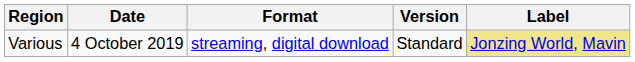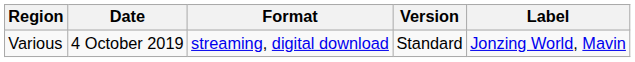(548, 43) khaki background -> (548, 43) no background
